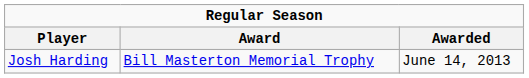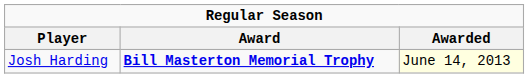(249, 61) normal -> (249, 61) bold
(456, 61) no background -> (456, 61) lightyellow background
